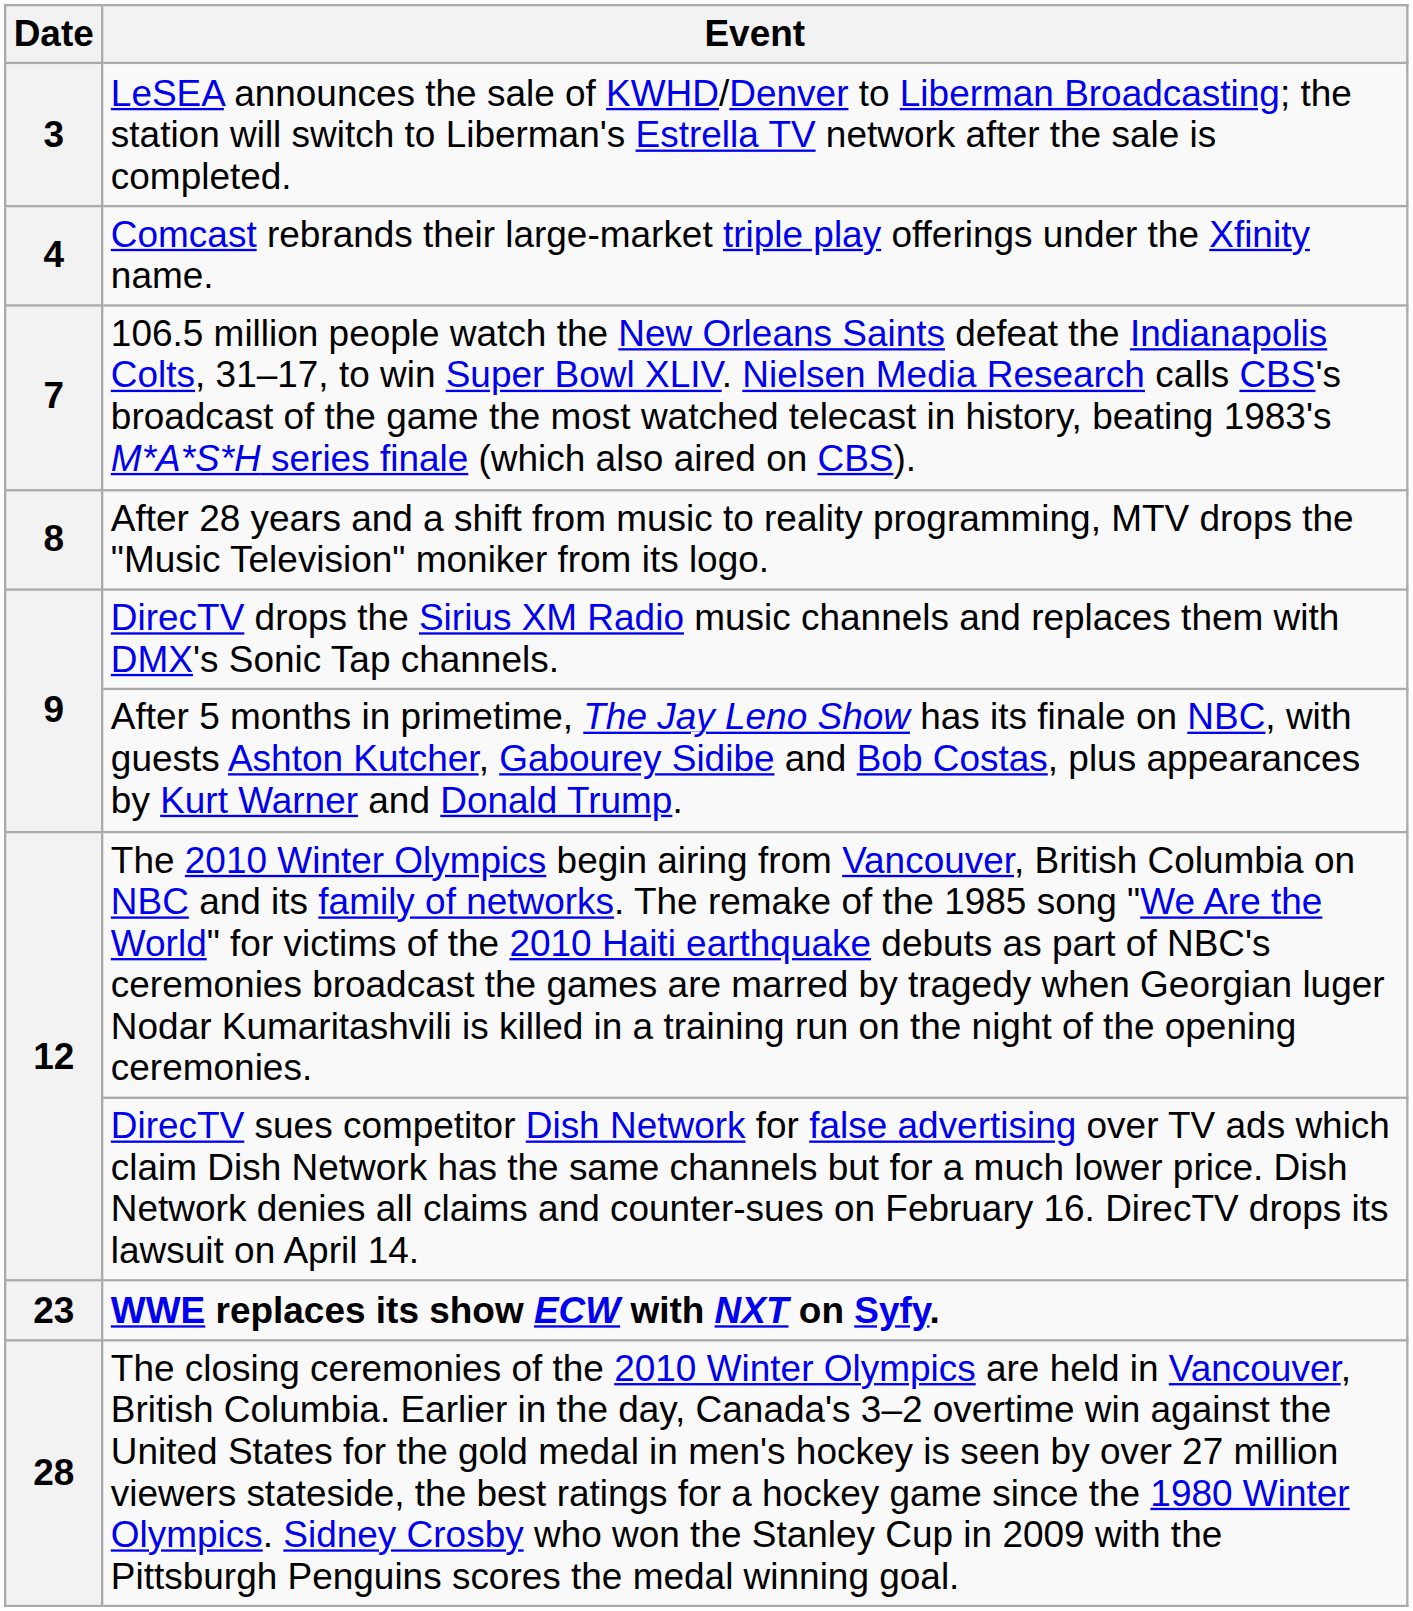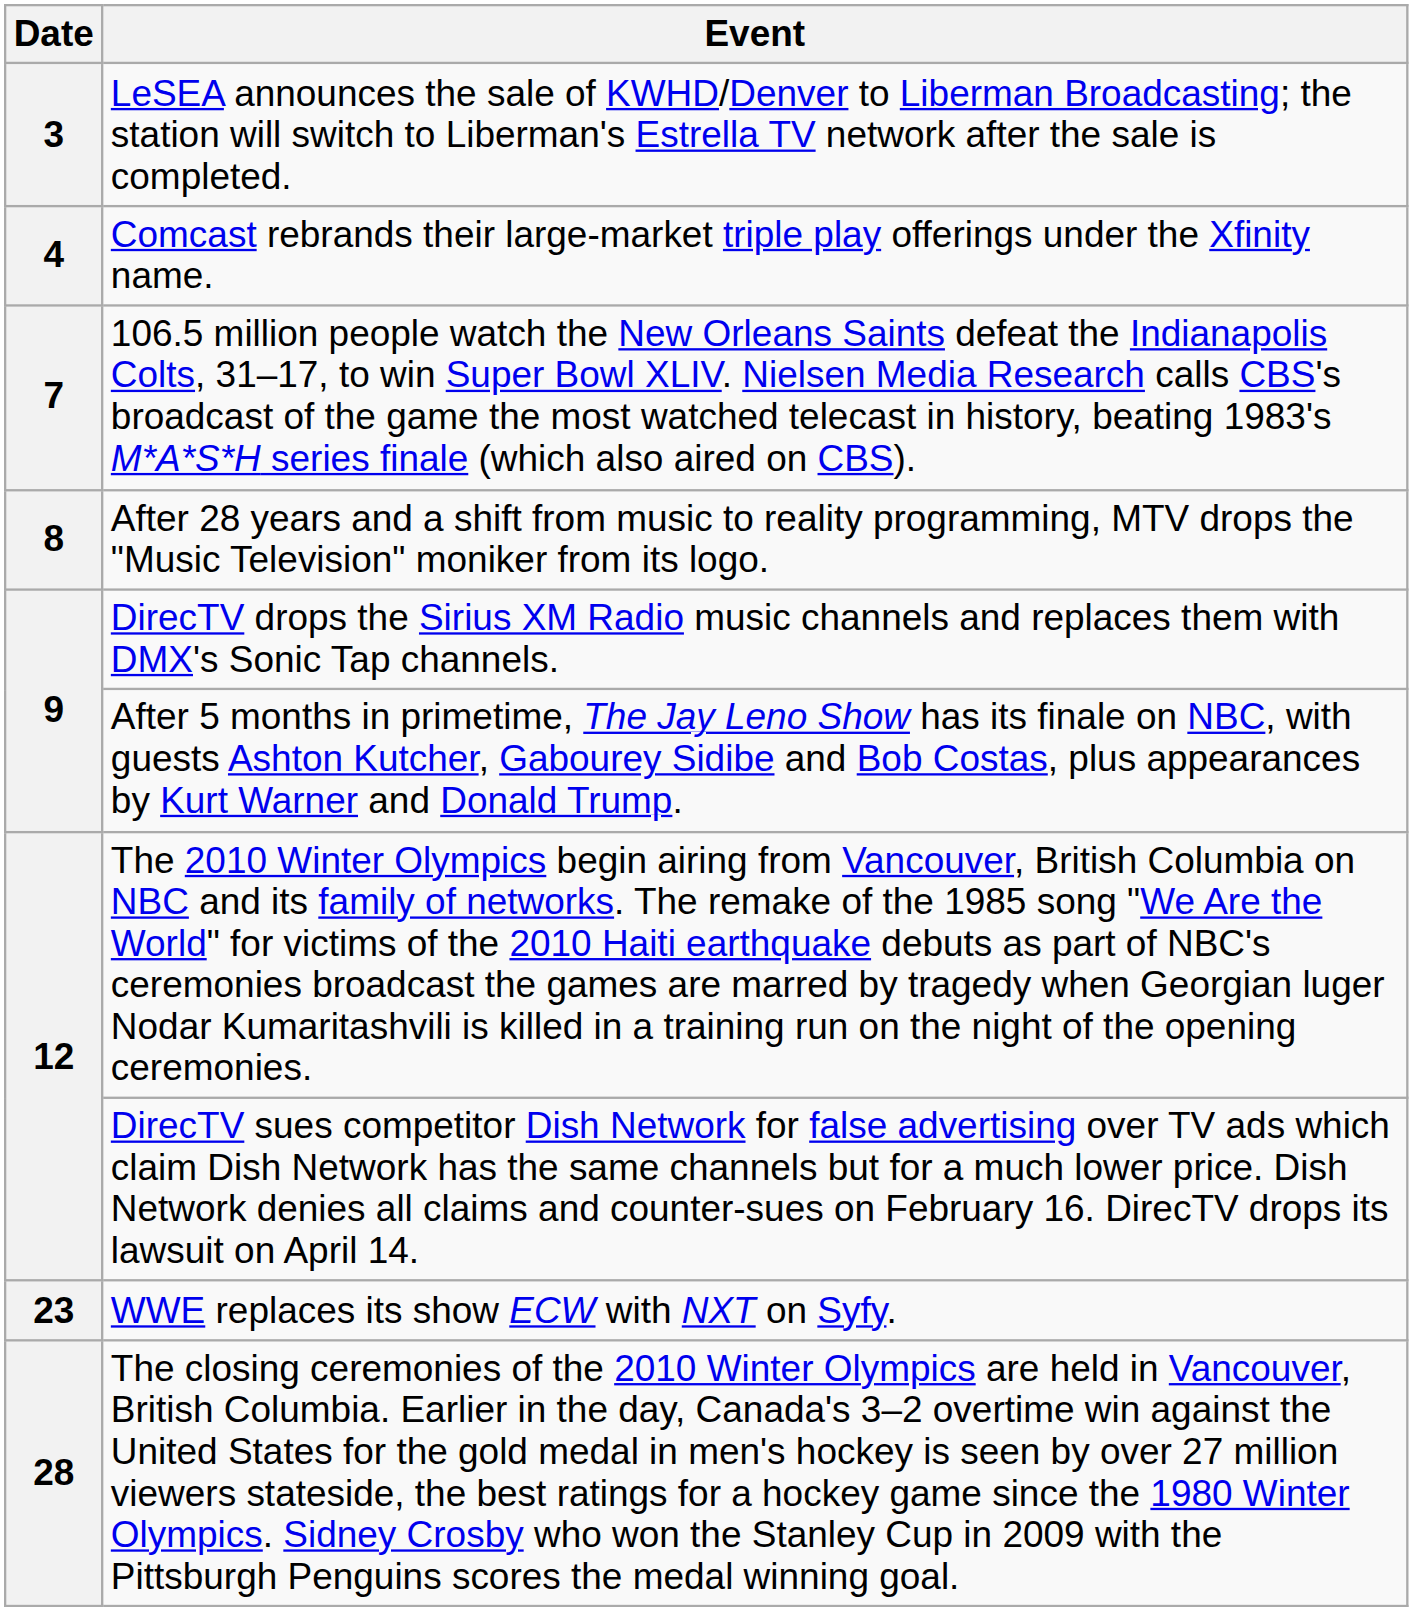(525, 1309) bold -> (504, 1309) normal
